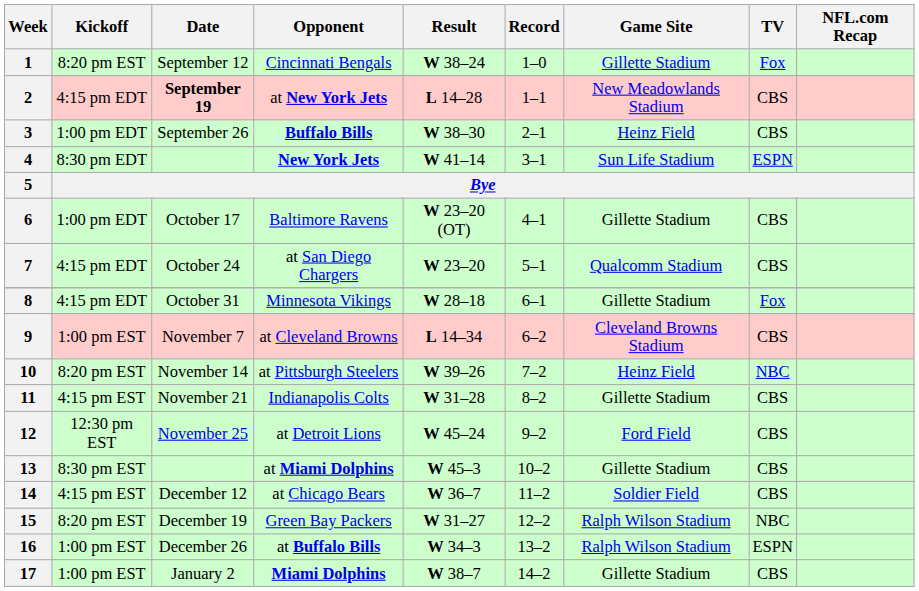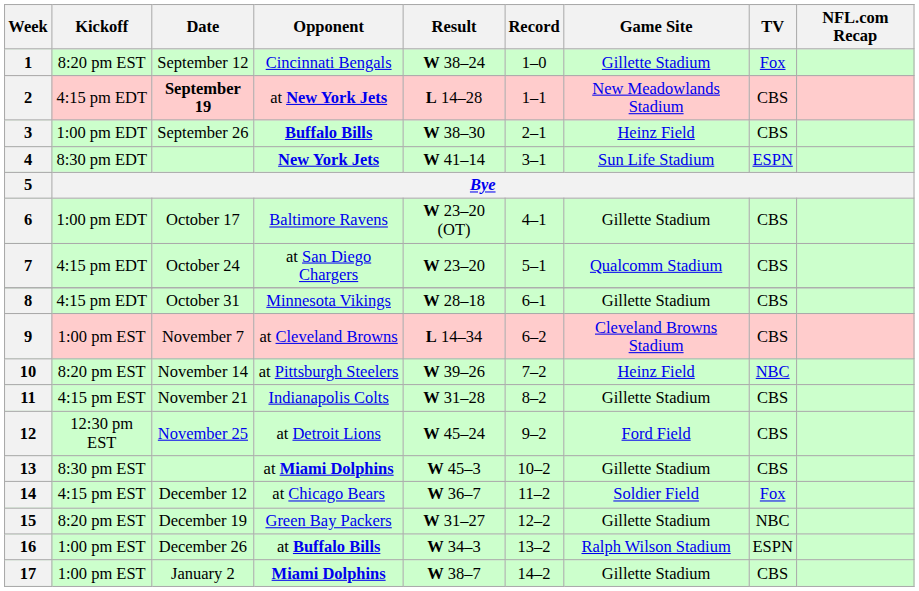(773, 300) Fox -> (773, 300) CBS
(773, 494) CBS -> (773, 494) Fox
(656, 520) Ralph Wilson Stadium -> (656, 520) Gillette Stadium
